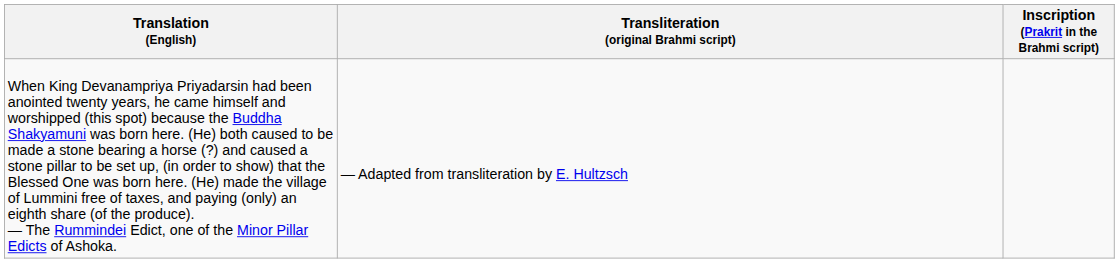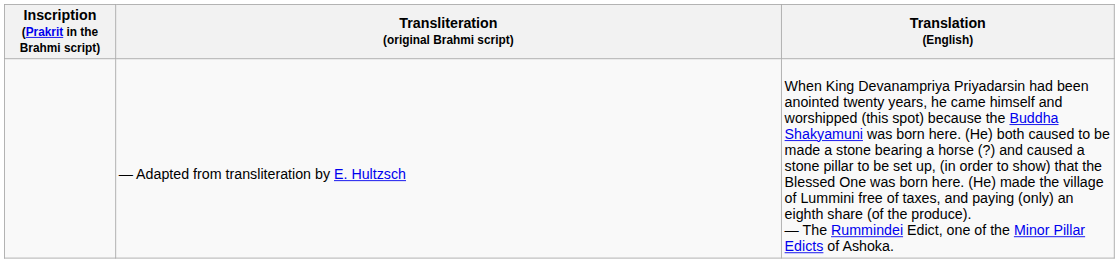columns swapped: (171, 31) <-> (1059, 31)
